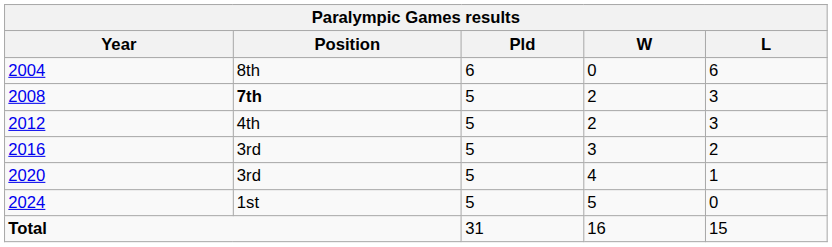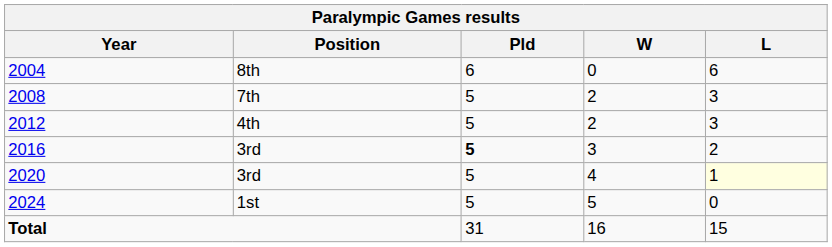(249, 96) bold -> (248, 96) normal
(470, 149) normal -> (470, 149) bold
(714, 176) no background -> (714, 176) lightyellow background
